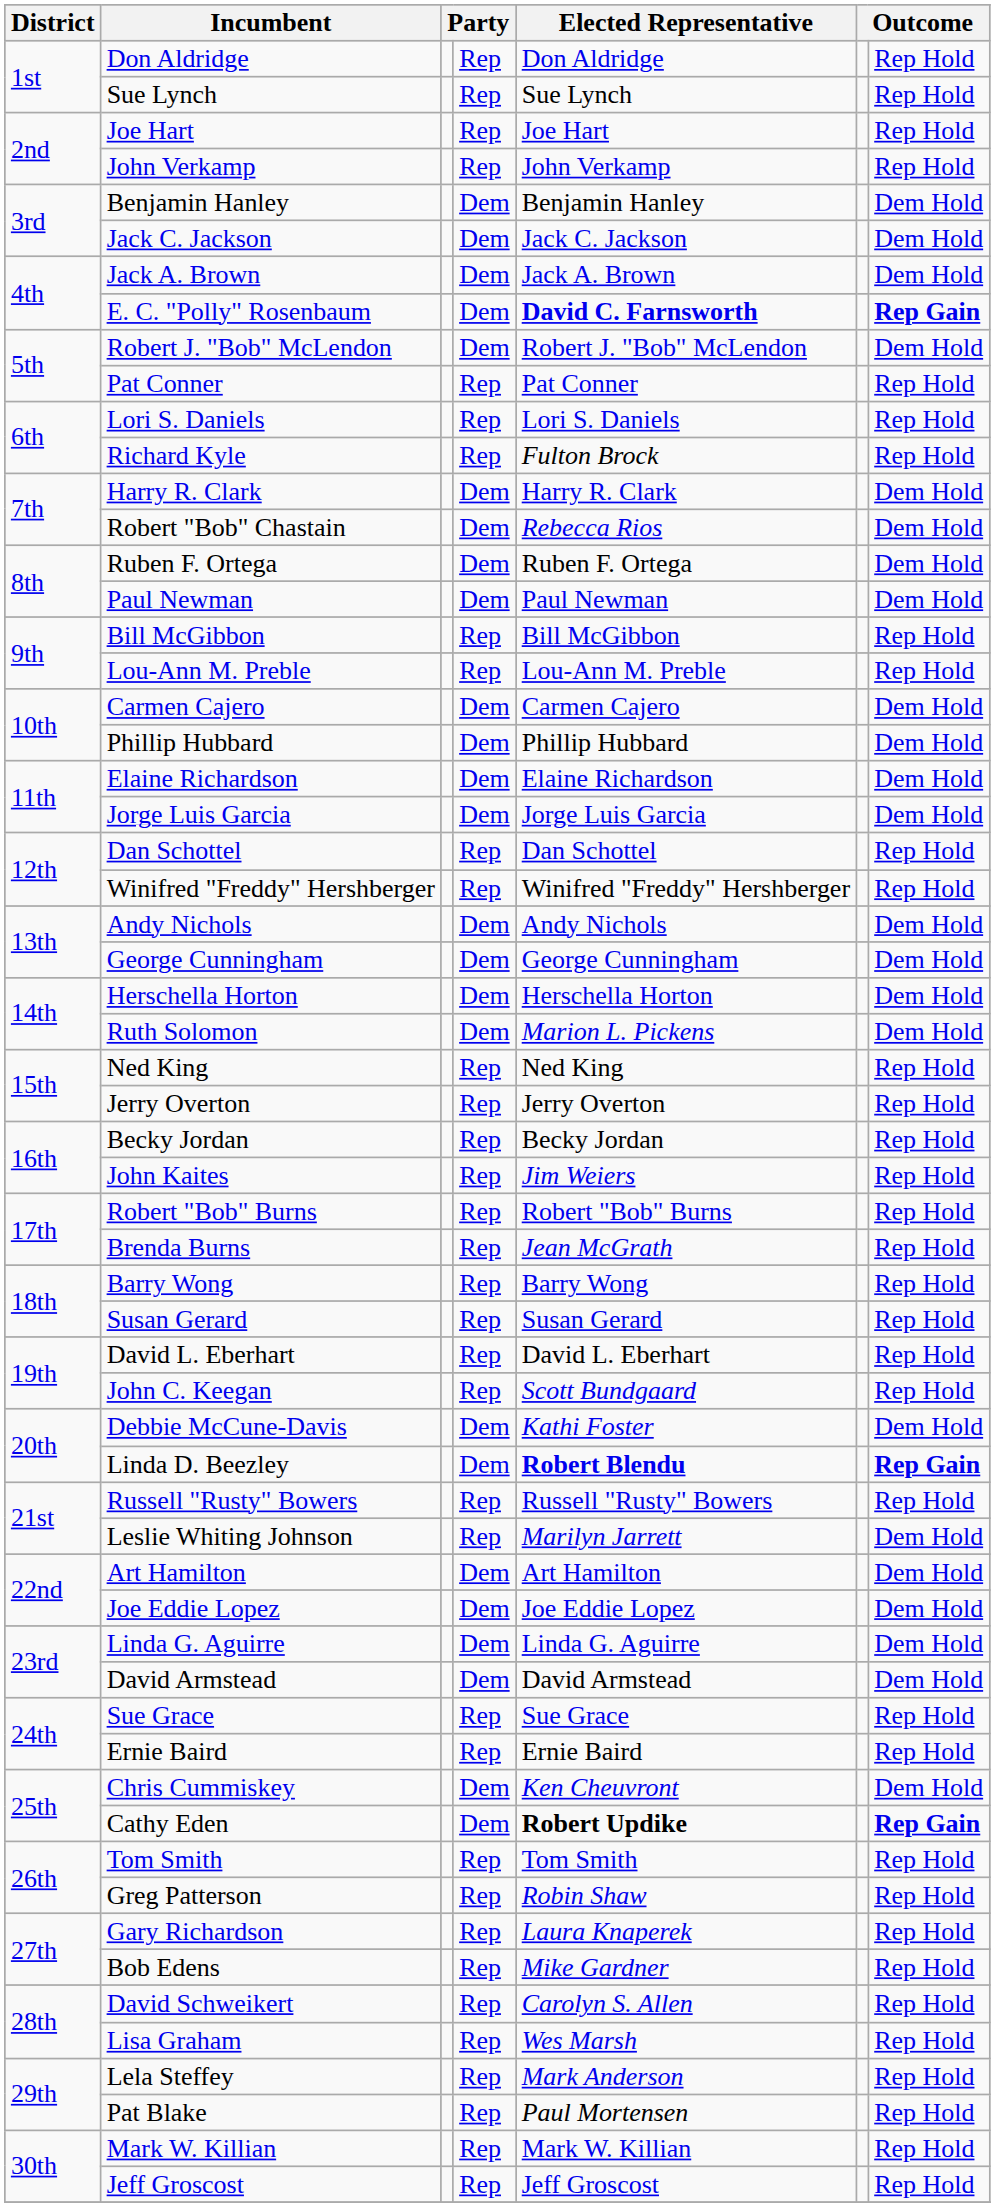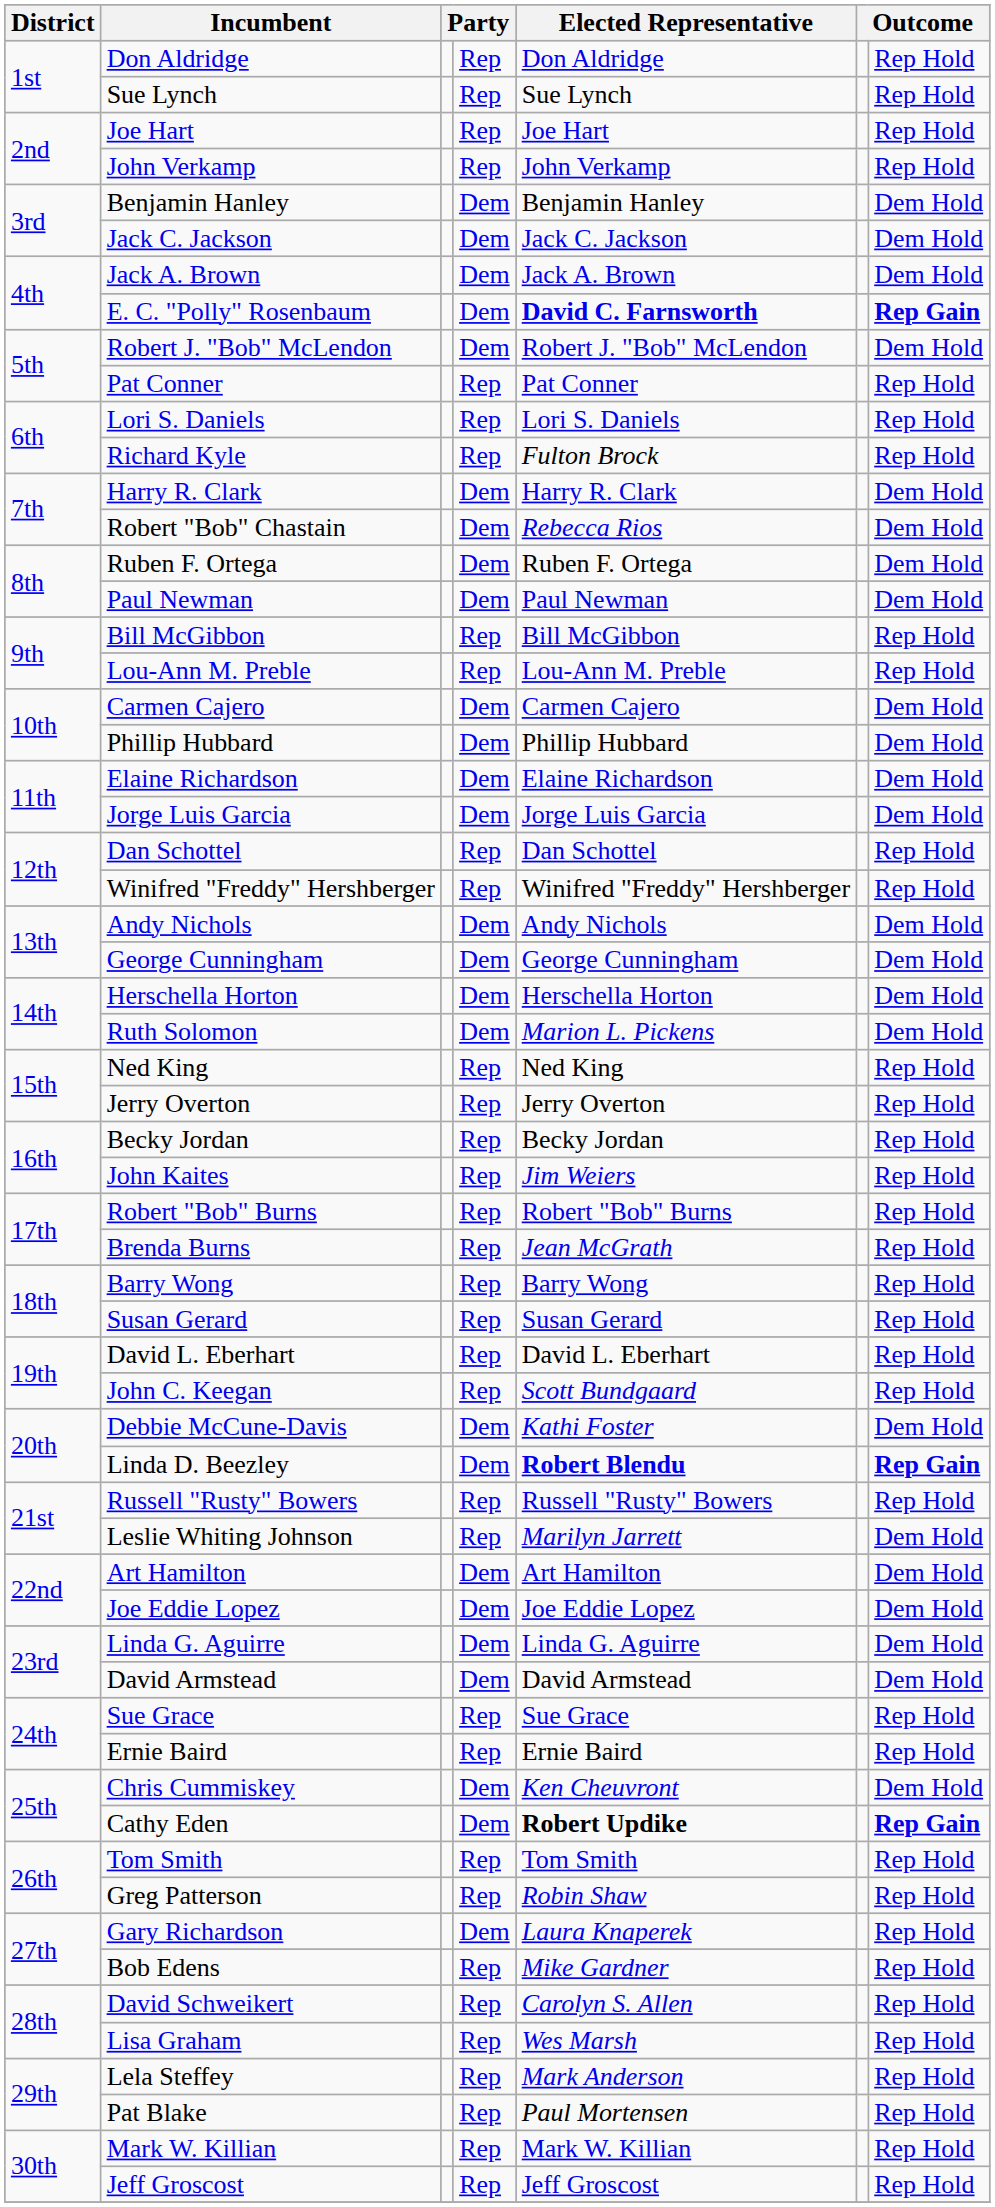(480, 1931) Rep -> (484, 1931) Dem
